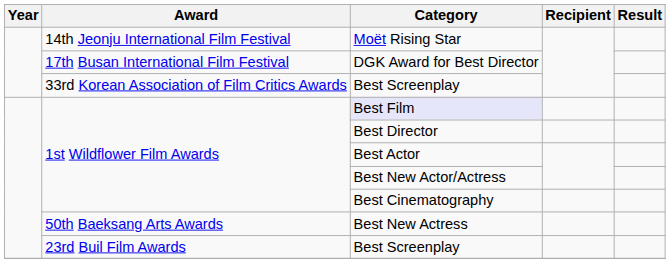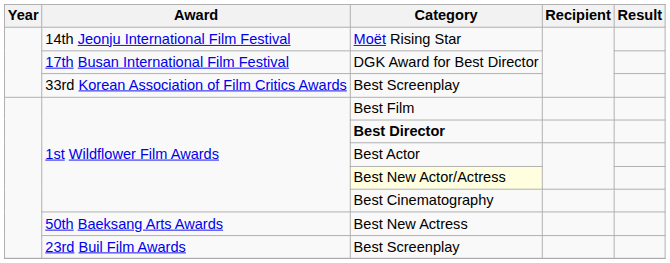(384, 108) lavender background -> (384, 108) no background
(396, 131) normal -> (399, 131) bold
(430, 177) no background -> (430, 177) lightyellow background
